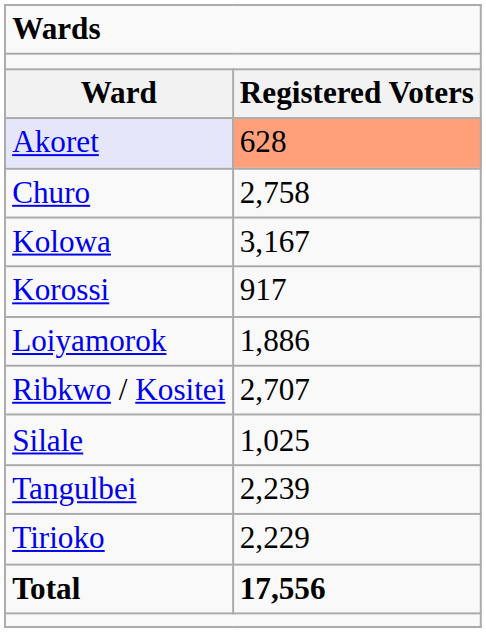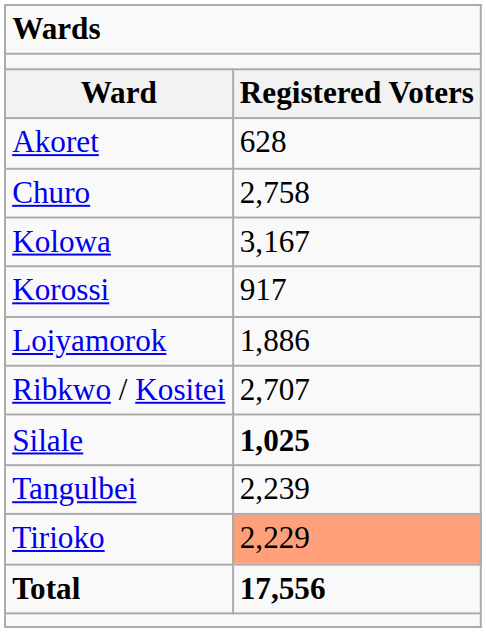(55, 142) lavender background -> (55, 142) no background
(263, 142) lightsalmon background -> (263, 142) no background
(275, 439) normal -> (275, 439) bold
(275, 538) no background -> (275, 538) lightsalmon background
